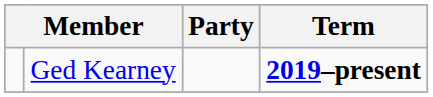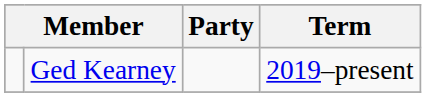(344, 69) bold -> (340, 69) normal
